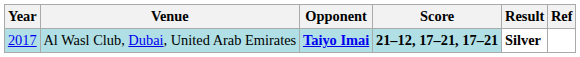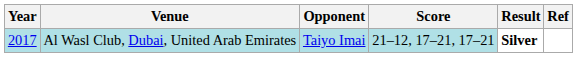(336, 40) bold -> (334, 40) normal
(437, 40) bold -> (433, 40) normal
